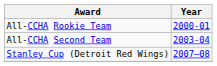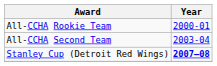(191, 54) normal -> (191, 54) bold
